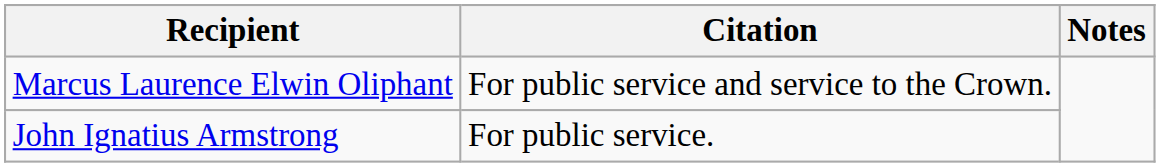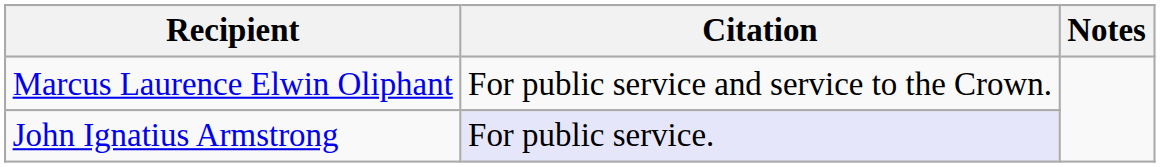(591, 135) no background -> (591, 135) lavender background
